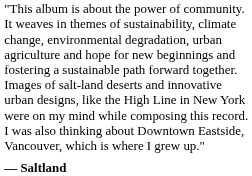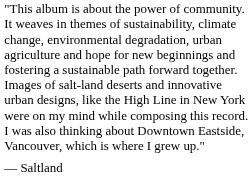(35, 167) bold -> (34, 167) normal
